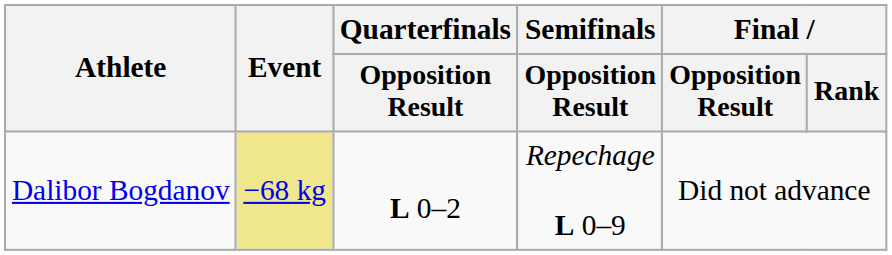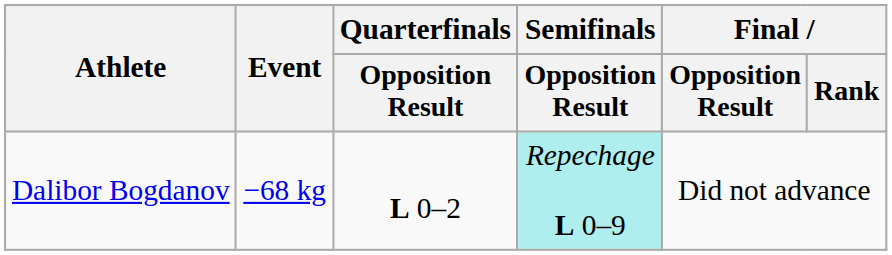(285, 190) khaki background -> (285, 190) no background
(590, 190) no background -> (590, 190) paleturquoise background
